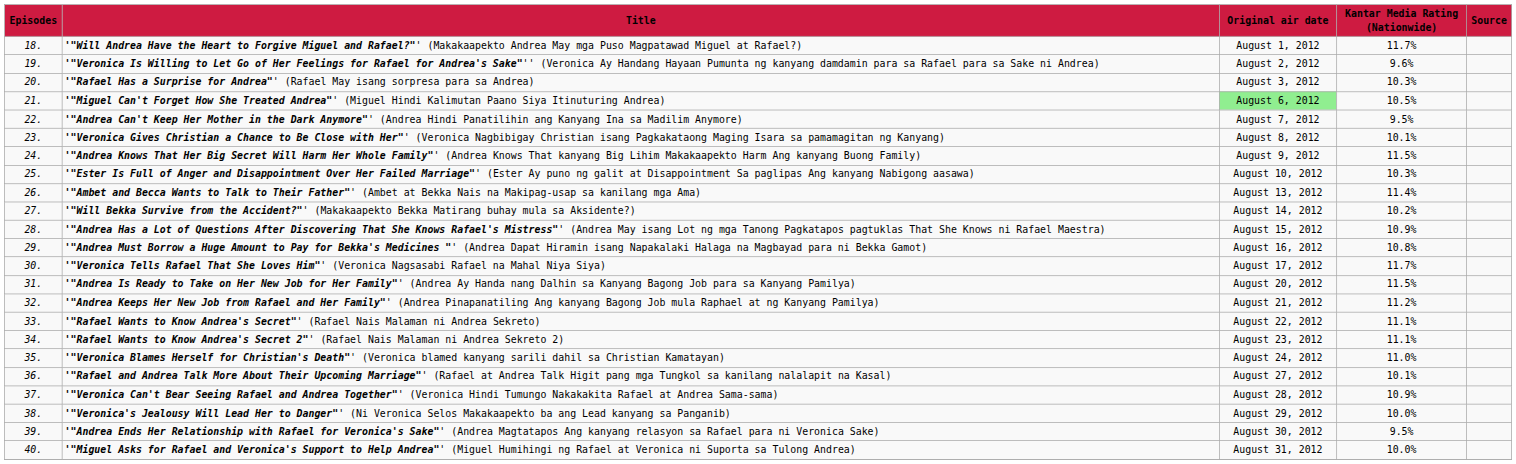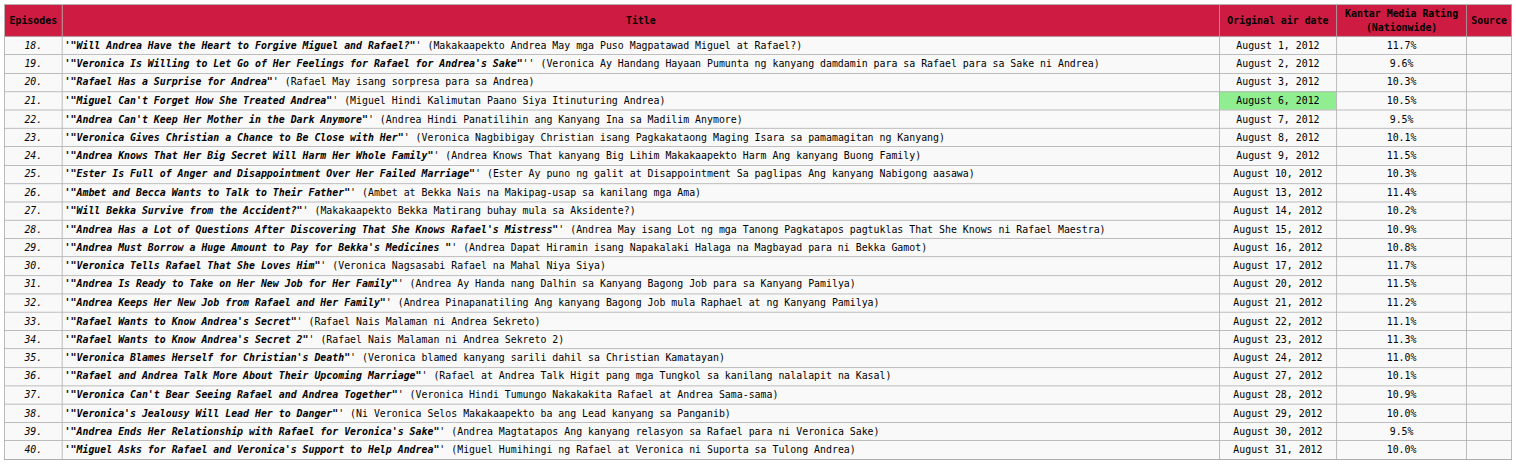(1402, 339) 11.1% -> (1402, 339) 11.3%
